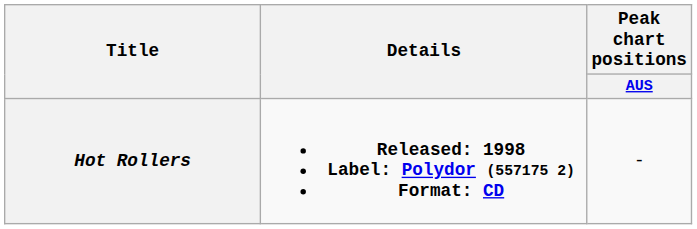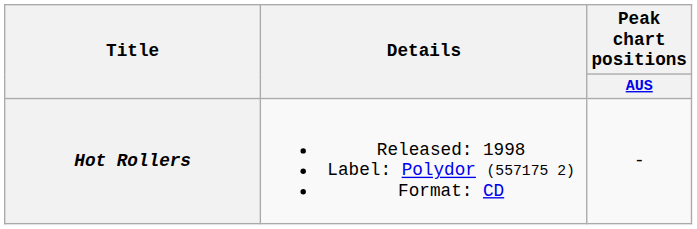(424, 171) bold -> (424, 171) normal
